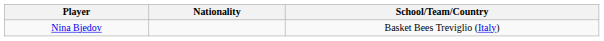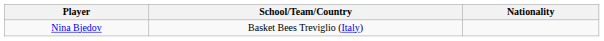columns swapped: (217, 12) <-> (442, 12)
